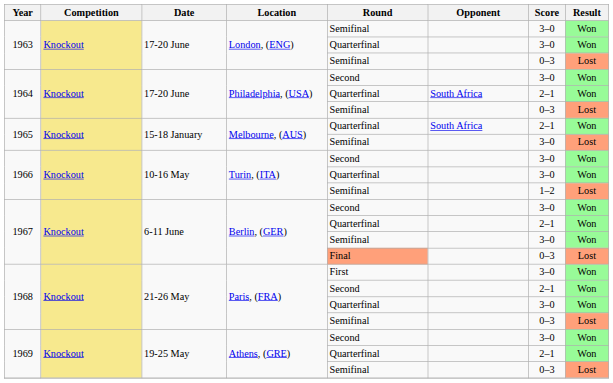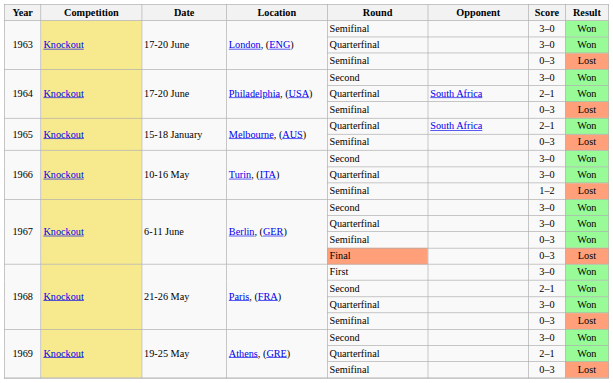(547, 142) 3–0 -> (547, 142) 0–3
(547, 223) 2–1 -> (547, 223) 3–0
(547, 239) 3–0 -> (547, 239) 0–3
